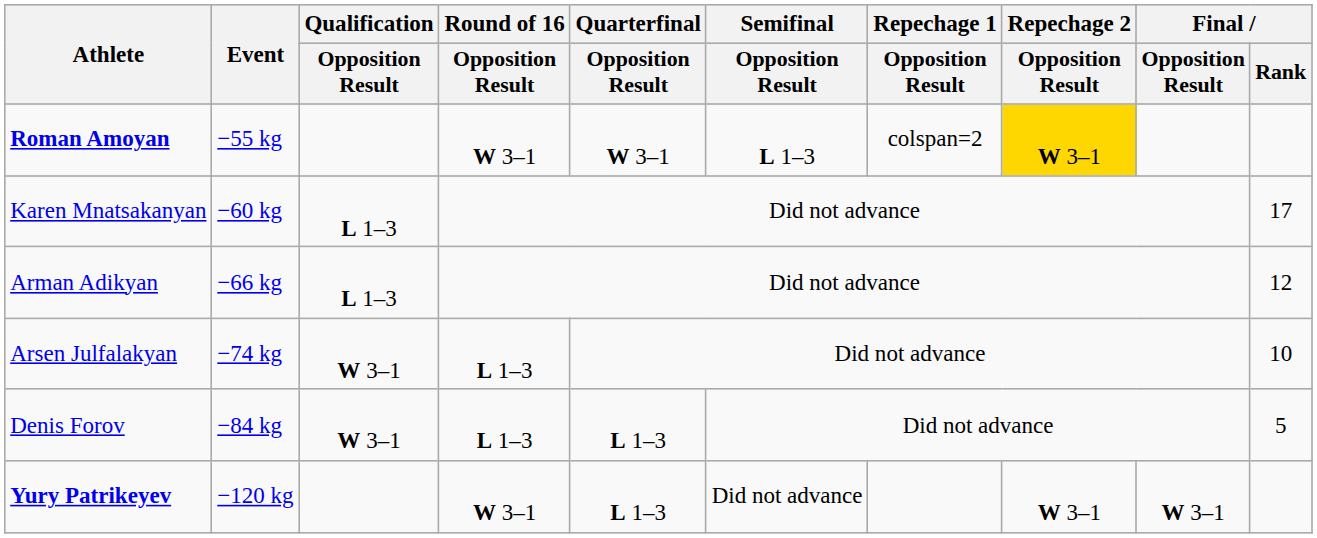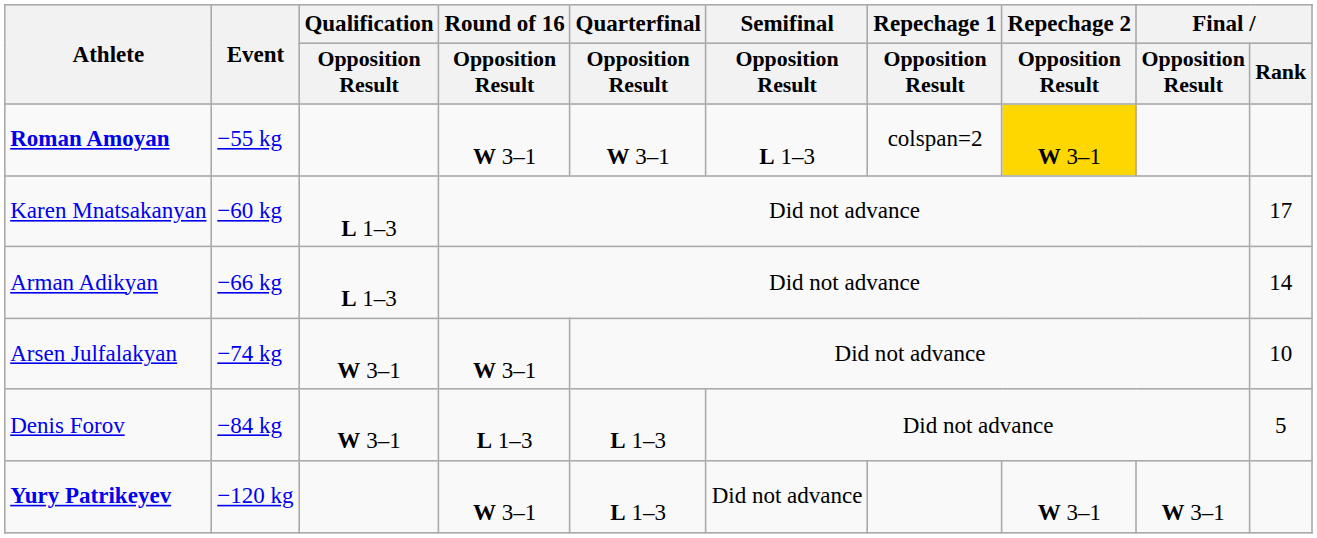(1281, 282) 12 -> (1281, 282) 14
(505, 370) L 1–3 -> (505, 370) W 3–1
